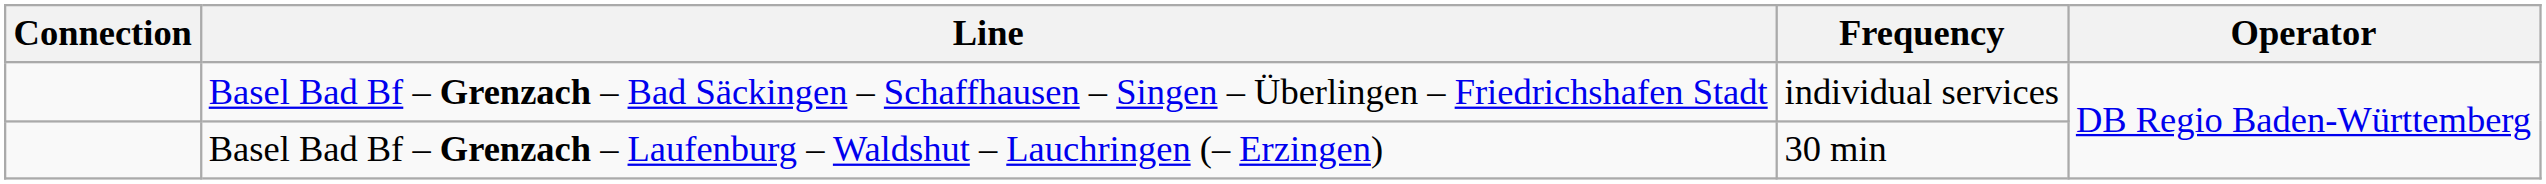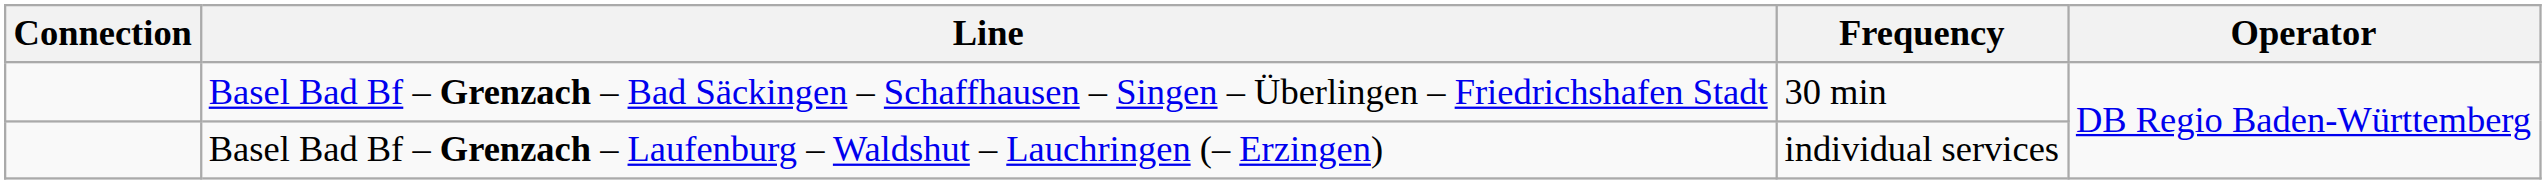(1922, 91) individual services -> (1836, 91) 30 min
(1836, 149) 30 min -> (1922, 149) individual services
